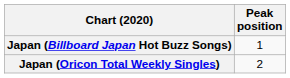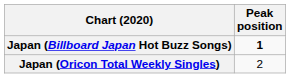(260, 45) normal -> (260, 45) bold
